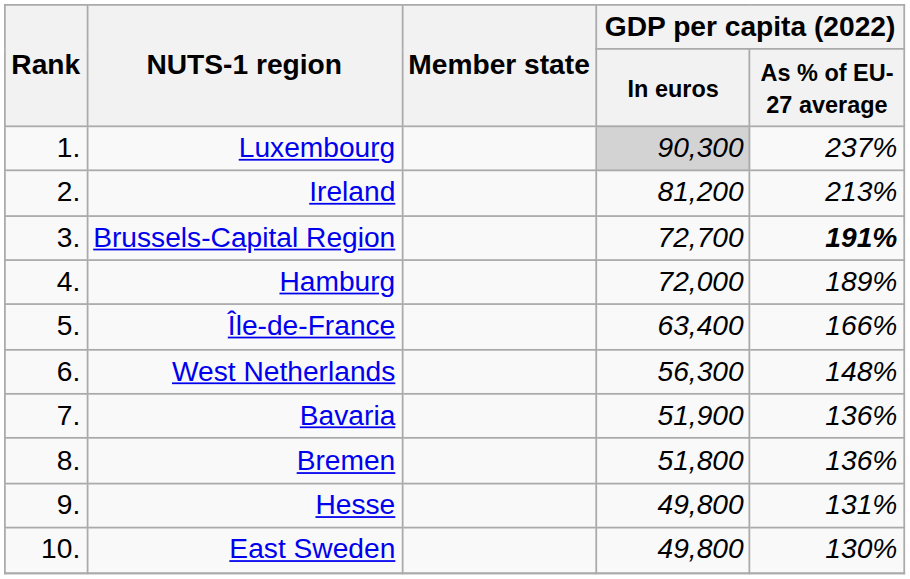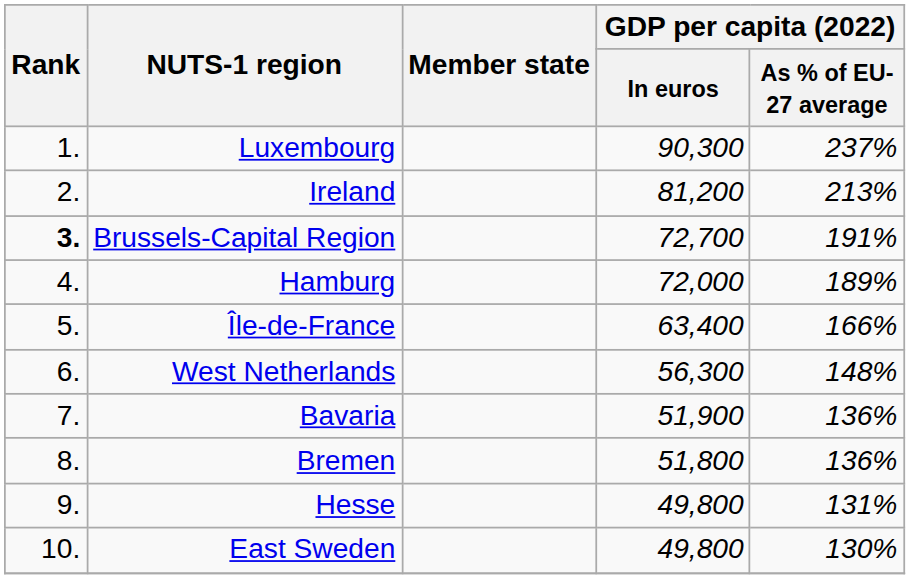(701, 147) lightgrey background -> (701, 147) no background
(68, 237) normal -> (68, 237) bold
(861, 237) bold -> (861, 237) normal
